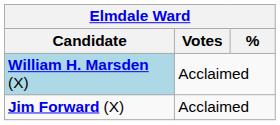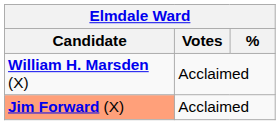(78, 74) lightblue background -> (78, 74) no background
(66, 107) no background -> (66, 107) lightsalmon background
